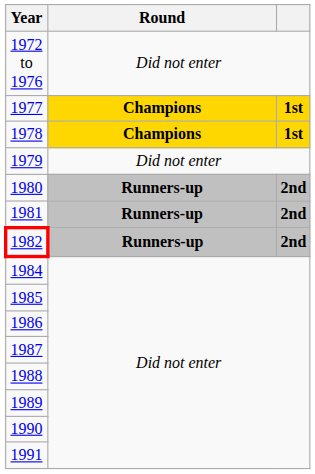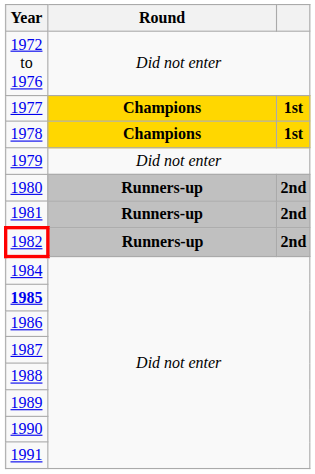(26, 297) normal -> (26, 297) bold
